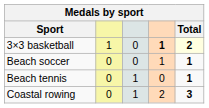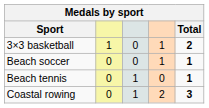(162, 46) bold -> (162, 46) normal
(189, 46) lightyellow background -> (189, 46) no background
